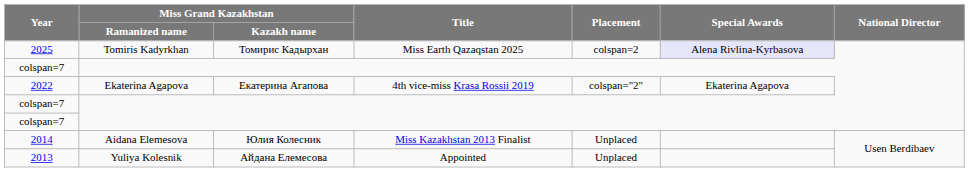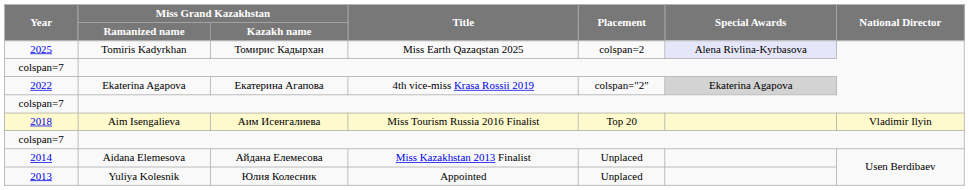(747, 86) no background -> (751, 86) lightgrey background
+ row: (41, 122)
(284, 140) Юлия Колесник -> (279, 158) Айдана Елемесова
(284, 158) Айдана Елемесова -> (279, 176) Юлия Колесник
